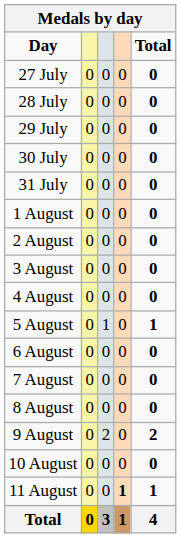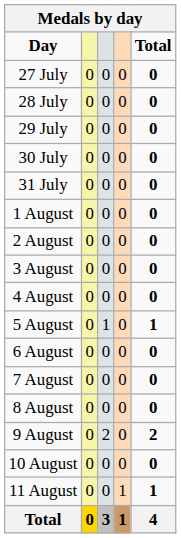(122, 490) bold -> (122, 490) normal
